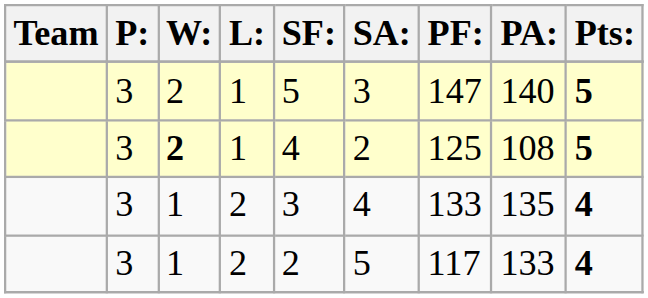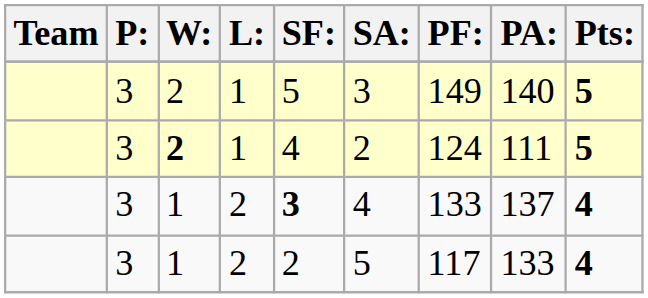(455, 90) 147 -> (455, 90) 149
(455, 147) 125 -> (455, 147) 124
(528, 147) 108 -> (526, 147) 111
(291, 205) normal -> (291, 205) bold
(528, 205) 135 -> (528, 205) 137
